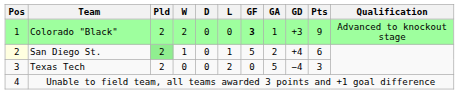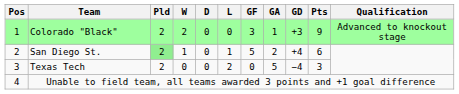(252, 32) bold -> (252, 32) normal
(17, 52) lightyellow background -> (17, 52) no background
